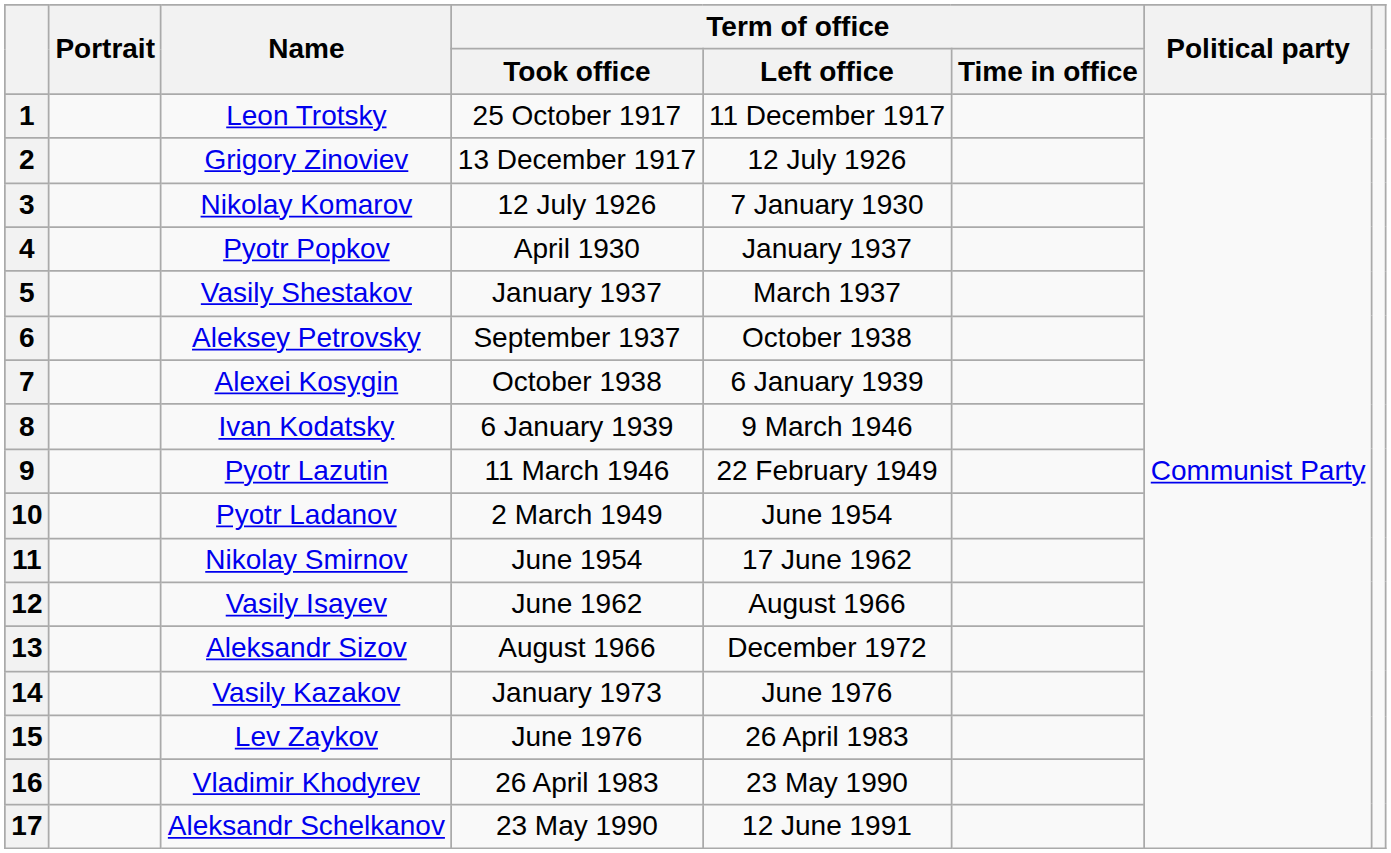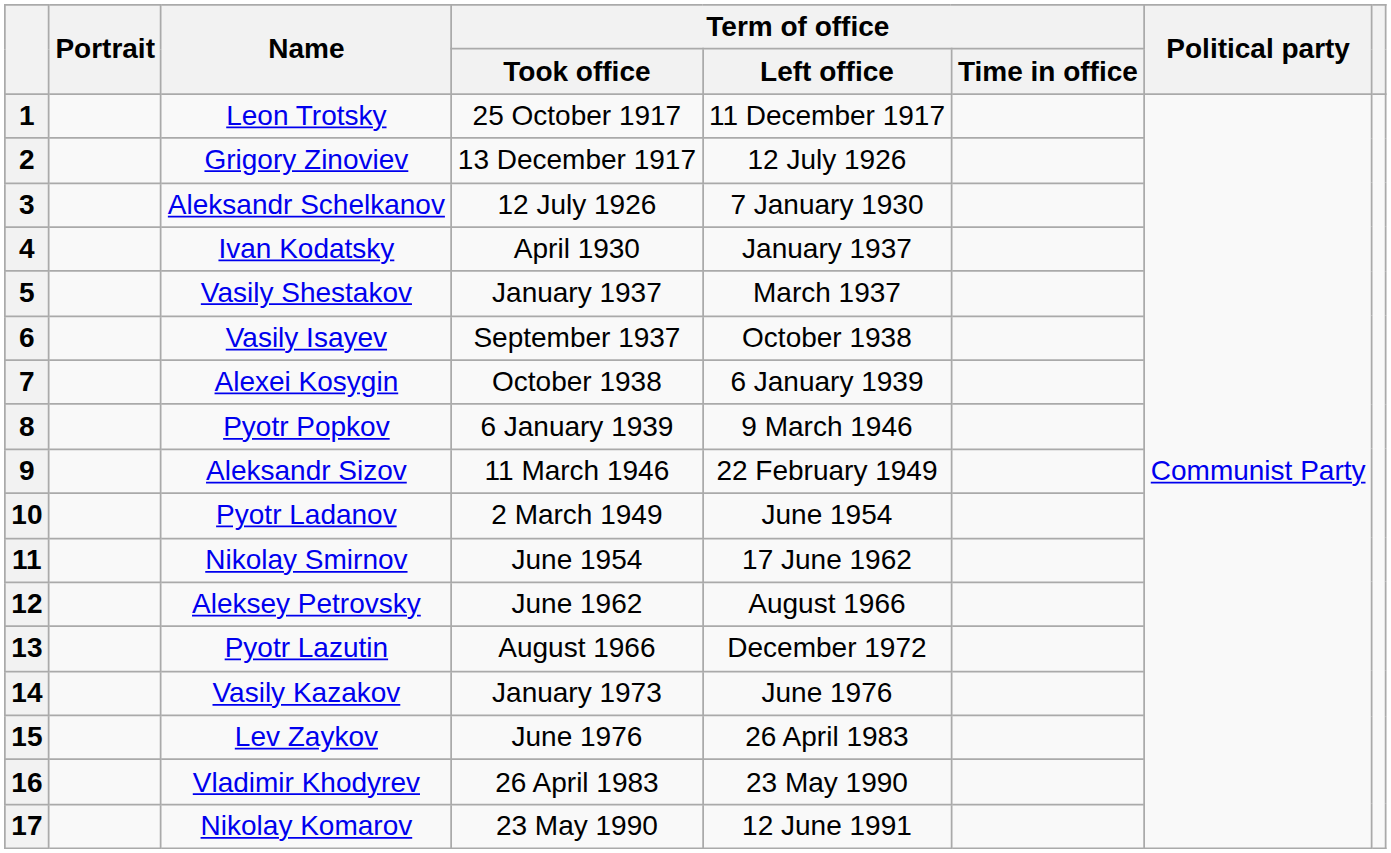(306, 204) Nikolay Komarov -> (306, 204) Aleksandr Schelkanov
(306, 248) Pyotr Popkov -> (306, 248) Ivan Kodatsky
(306, 337) Aleksey Petrovsky -> (306, 337) Vasily Isayev
(306, 426) Ivan Kodatsky -> (306, 426) Pyotr Popkov
(306, 470) Pyotr Lazutin -> (306, 470) Aleksandr Sizov
(306, 603) Vasily Isayev -> (306, 603) Aleksey Petrovsky
(306, 648) Aleksandr Sizov -> (306, 648) Pyotr Lazutin
(306, 826) Aleksandr Schelkanov -> (306, 826) Nikolay Komarov
